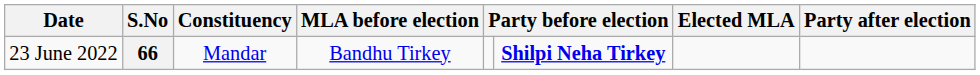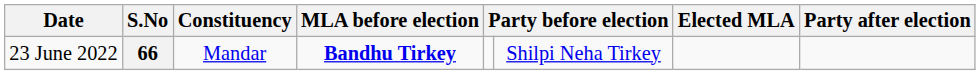(390, 52) normal -> (390, 52) bold
(583, 52) bold -> (584, 52) normal
